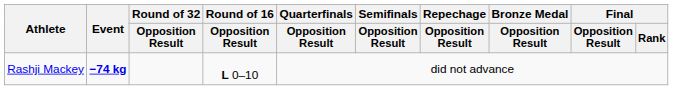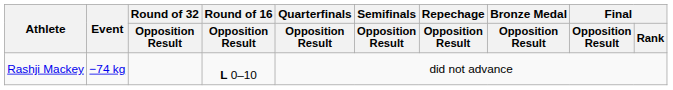(108, 69) bold -> (107, 69) normal
